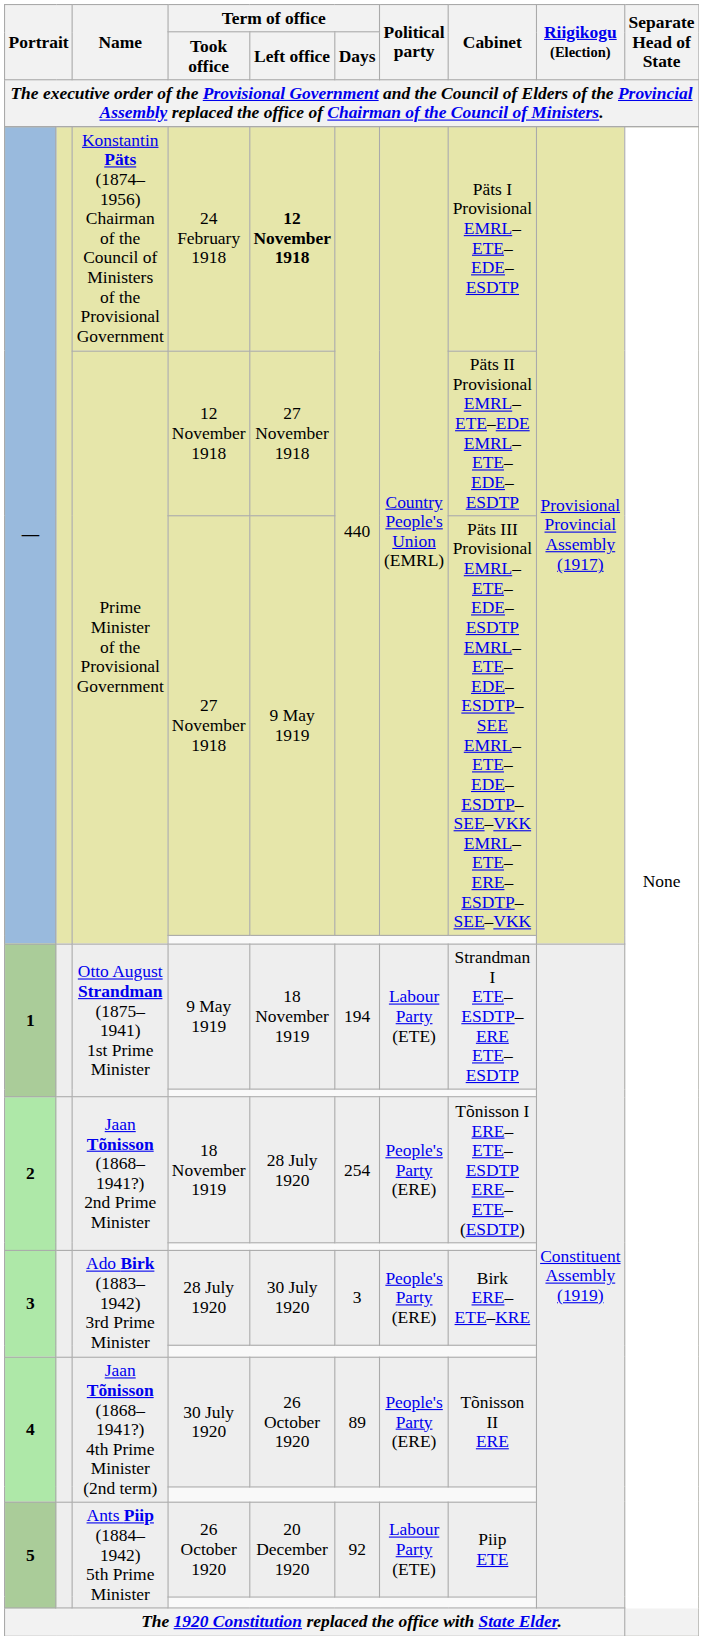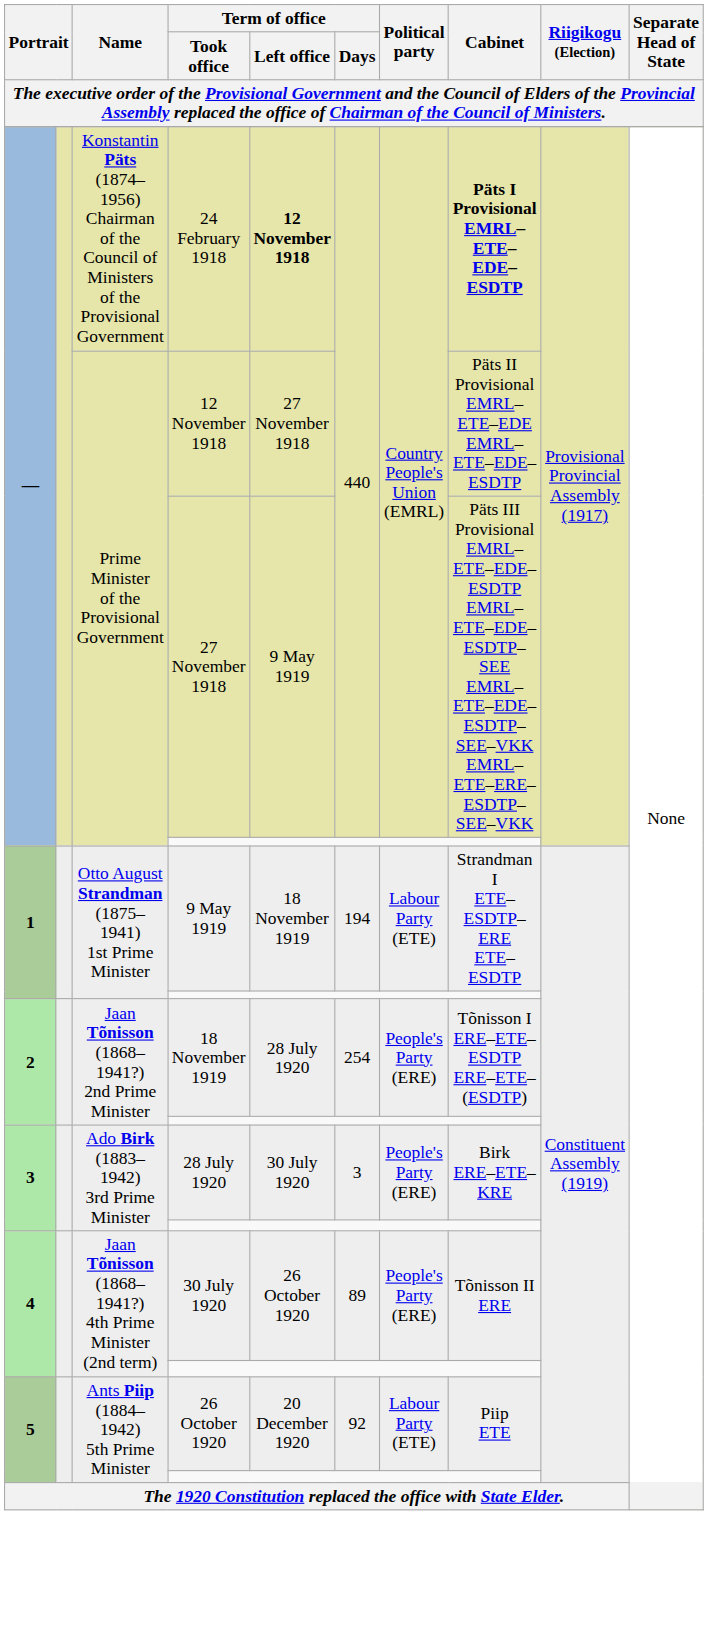(492, 238) normal -> (495, 238) bold
